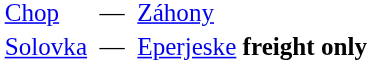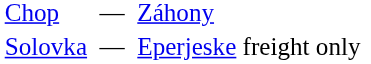(305, 47) bold -> (302, 47) normal
